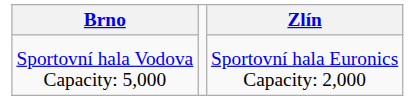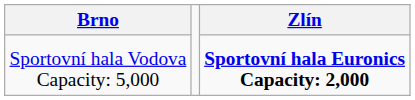(305, 69) normal -> (305, 69) bold
